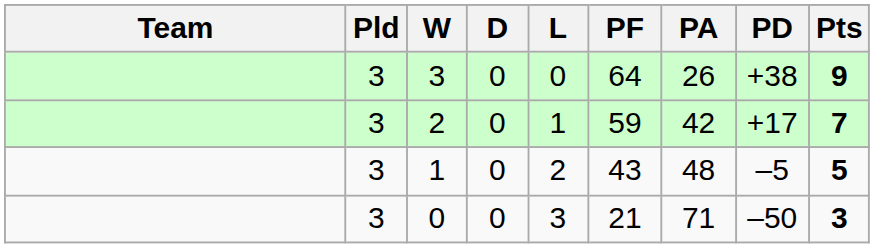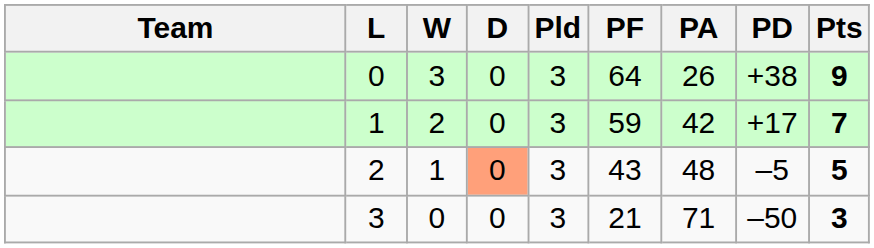columns swapped: (376, 28) <-> (558, 28)
(497, 170) no background -> (497, 170) lightsalmon background
